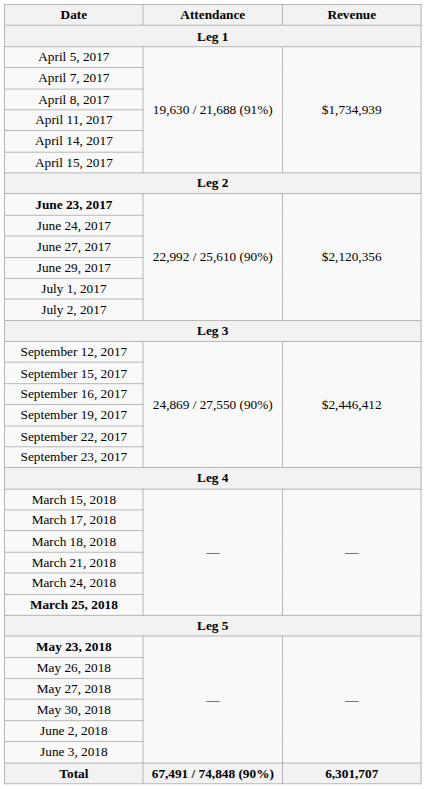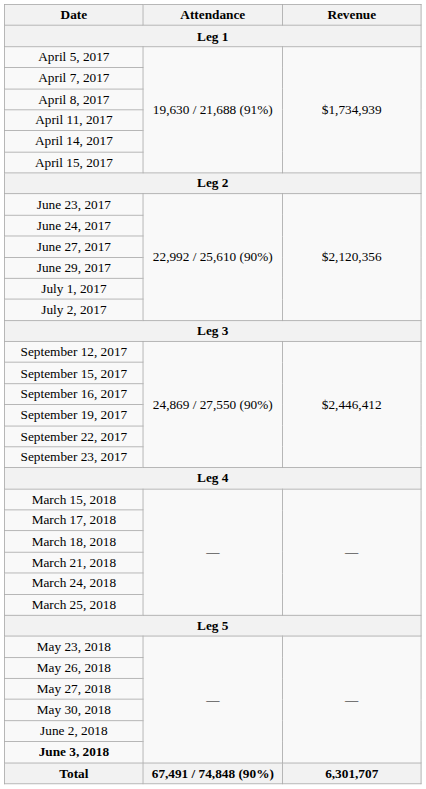(74, 204) bold -> (74, 204) normal
(74, 604) bold -> (74, 604) normal
(74, 646) bold -> (74, 646) normal
(74, 752) normal -> (74, 752) bold
